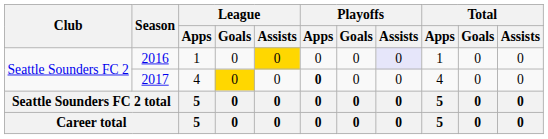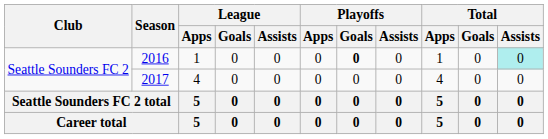(277, 58) gold background -> (277, 58) no background
(356, 58) normal -> (356, 58) bold
(399, 58) lavender background -> (399, 58) no background
(520, 58) no background -> (520, 58) paleturquoise background
(235, 79) gold background -> (235, 79) no background
(318, 79) bold -> (318, 79) normal
